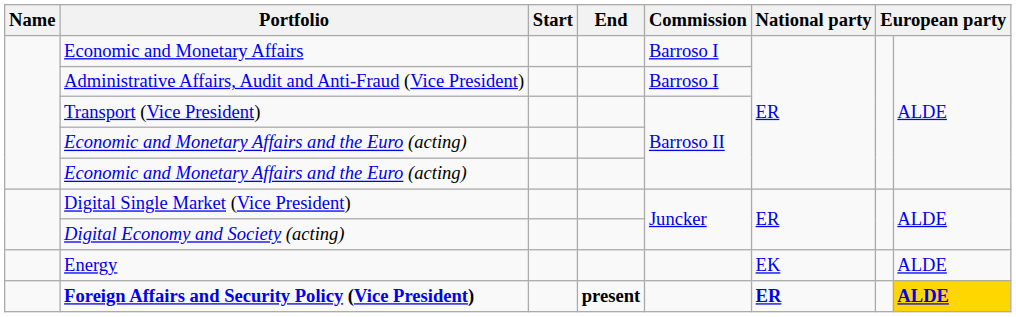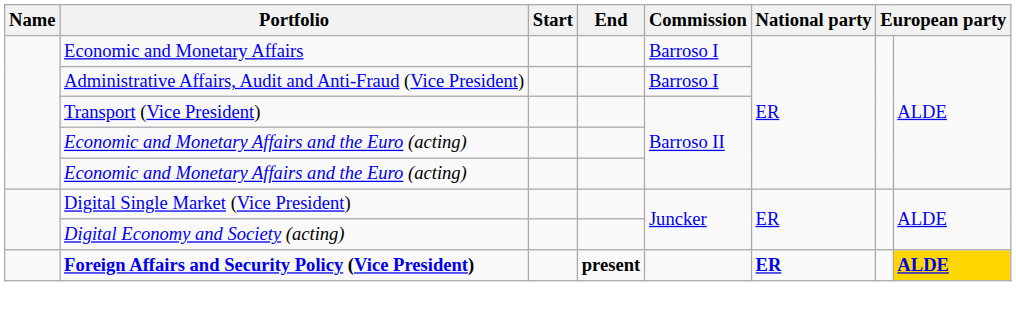- row: (91, 265)
